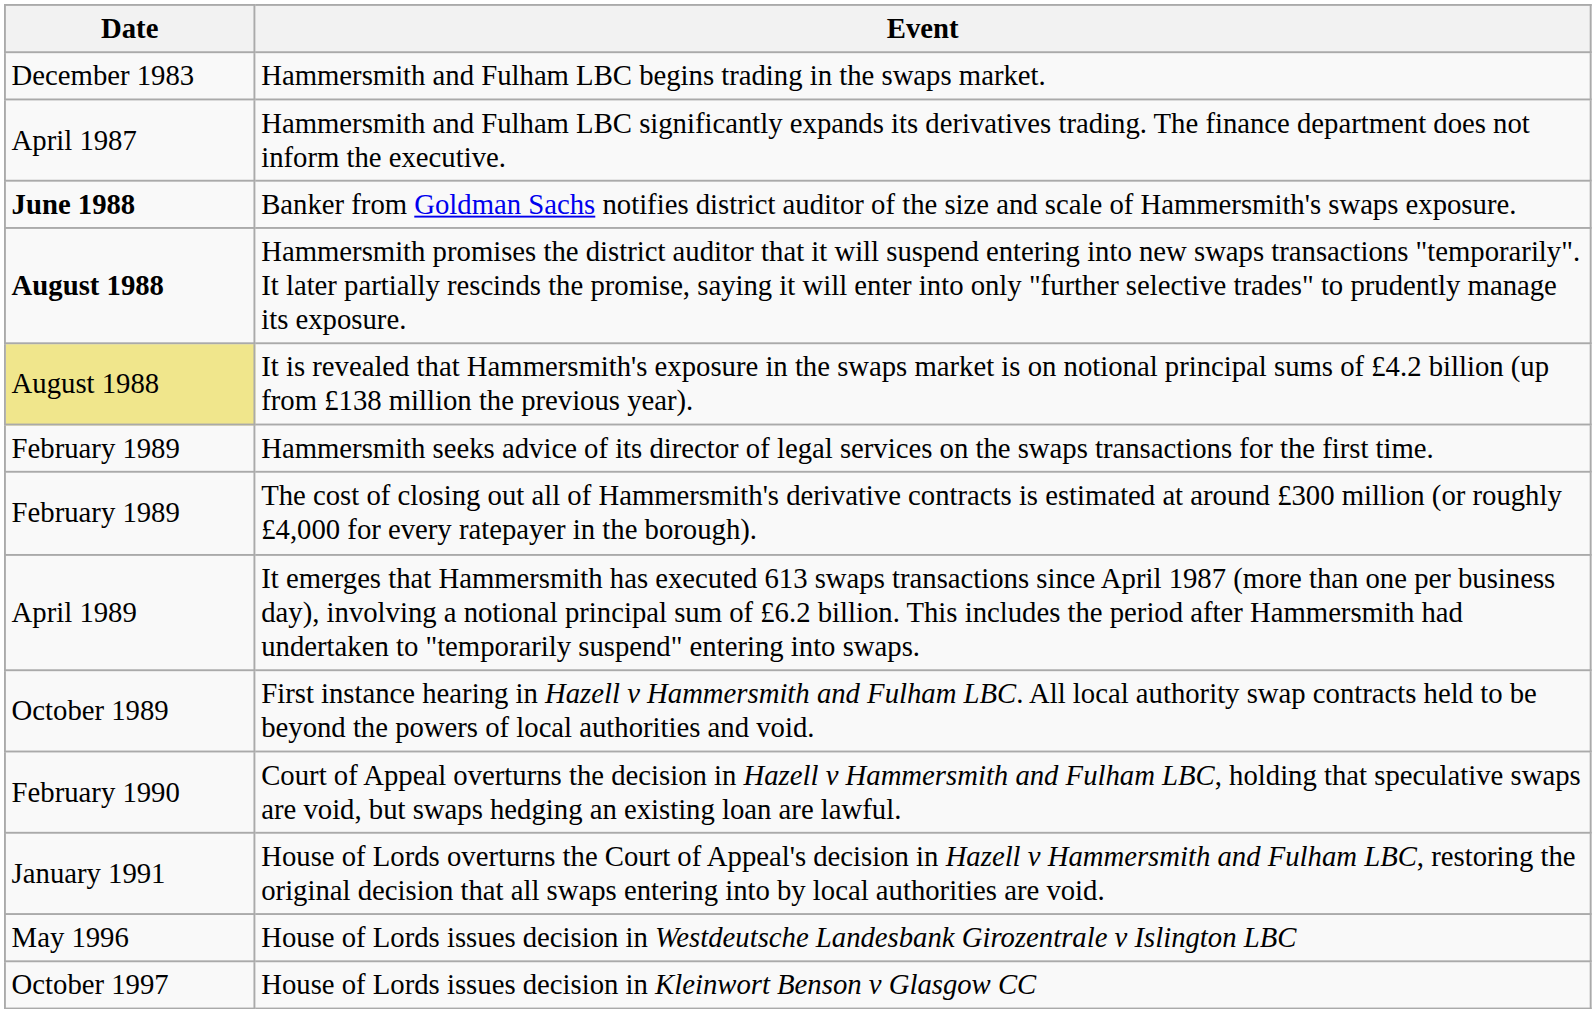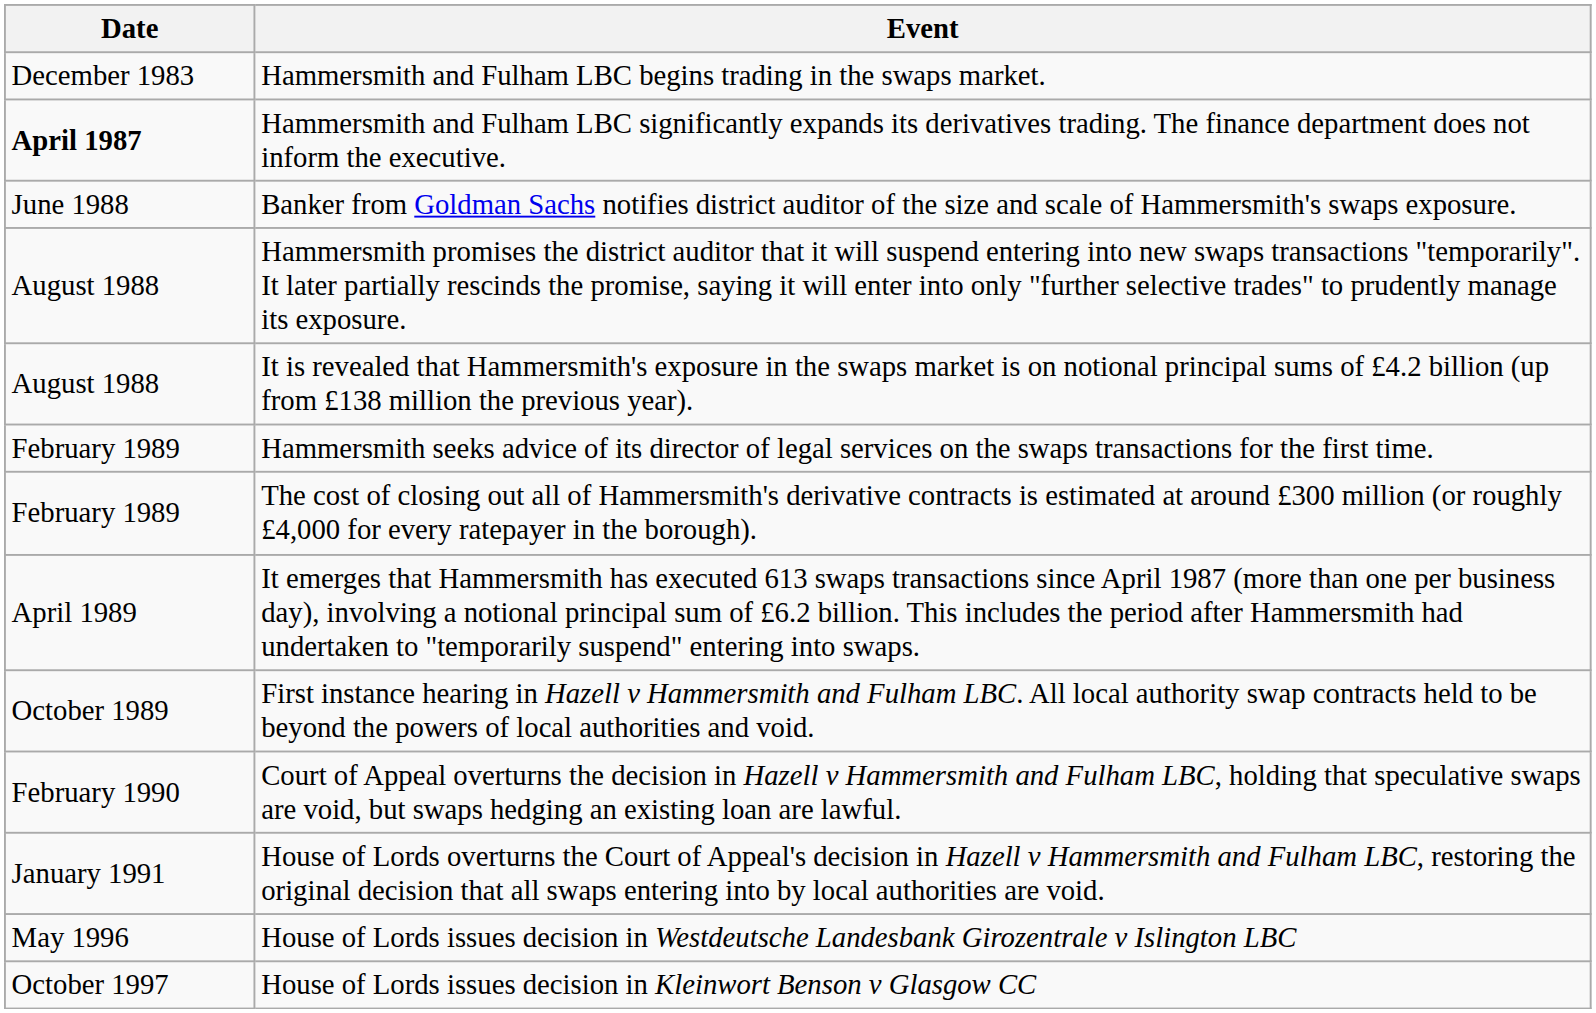(74, 140) normal -> (77, 140) bold
(73, 204) bold -> (70, 204) normal
(88, 285) bold -> (85, 285) normal
(85, 384) khaki background -> (85, 384) no background
